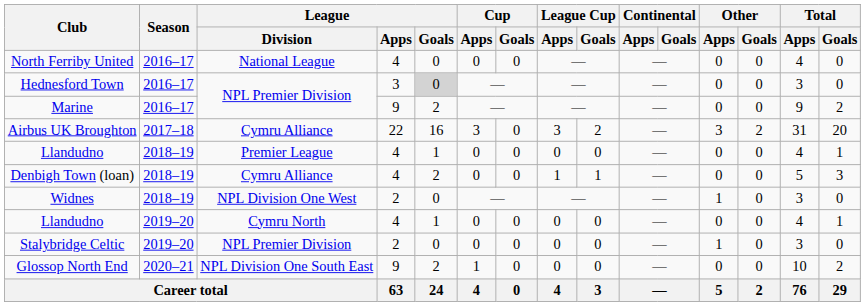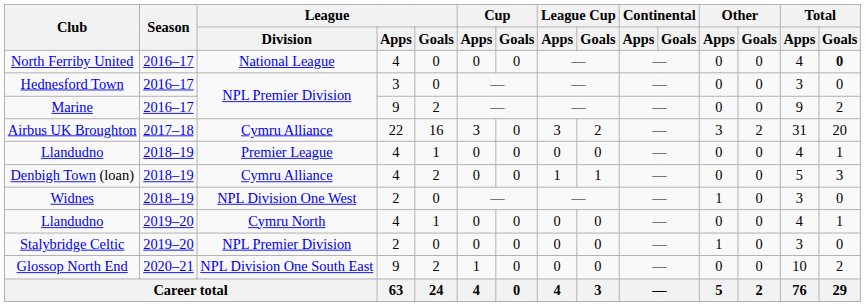(840, 61) normal -> (840, 61) bold
(436, 84) lightgrey background -> (436, 84) no background
